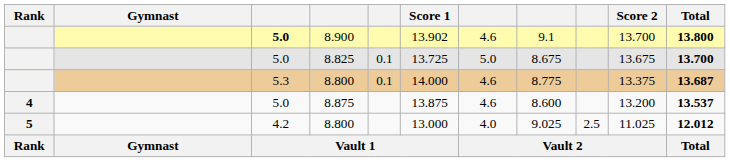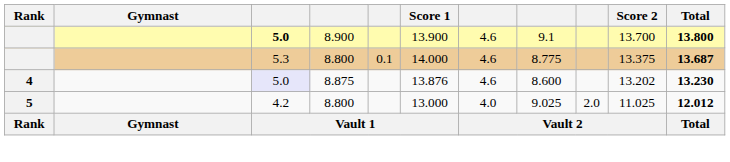(430, 37) 13.902 -> (430, 37) 13.900
- row: (29, 59)
(281, 102) no background -> (281, 81) lavender background
(430, 102) 13.875 -> (430, 81) 13.876
(637, 102) 13.200 -> (637, 81) 13.202
(695, 102) 13.537 -> (695, 81) 13.230
(592, 124) 2.5 -> (592, 102) 2.0
